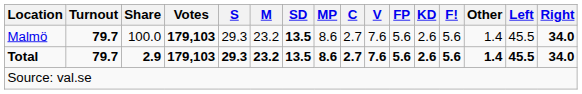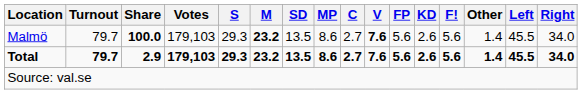(105, 36) bold -> (105, 36) normal
(145, 36) normal -> (145, 36) bold
(191, 36) bold -> (191, 36) normal
(266, 36) normal -> (266, 36) bold
(298, 36) bold -> (298, 36) normal
(377, 36) normal -> (377, 36) bold
(561, 36) bold -> (561, 36) normal
